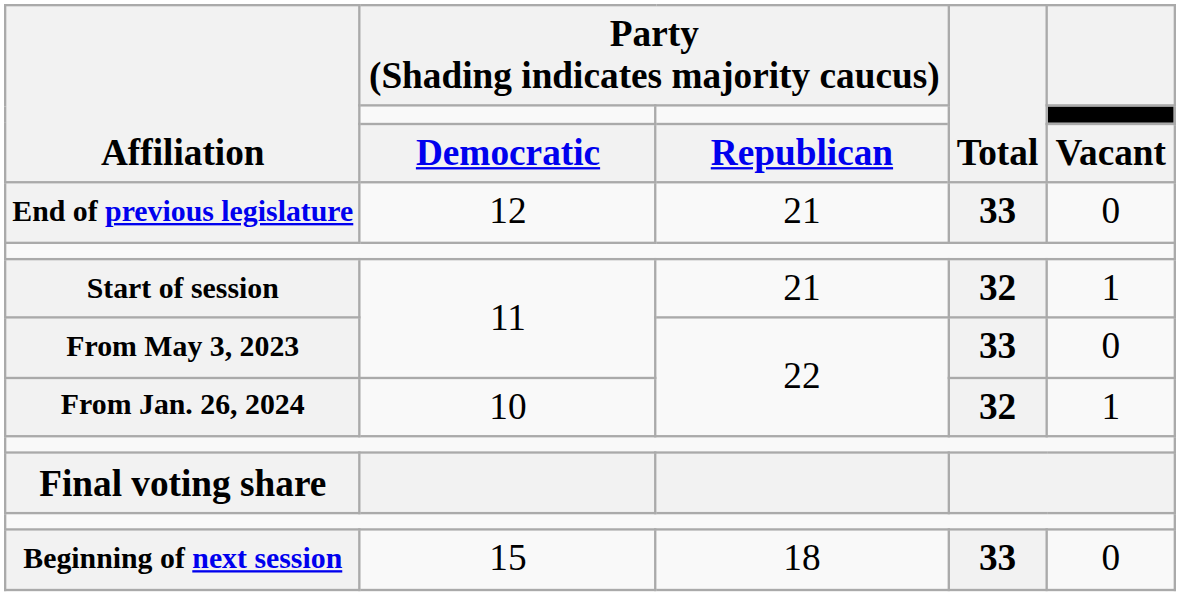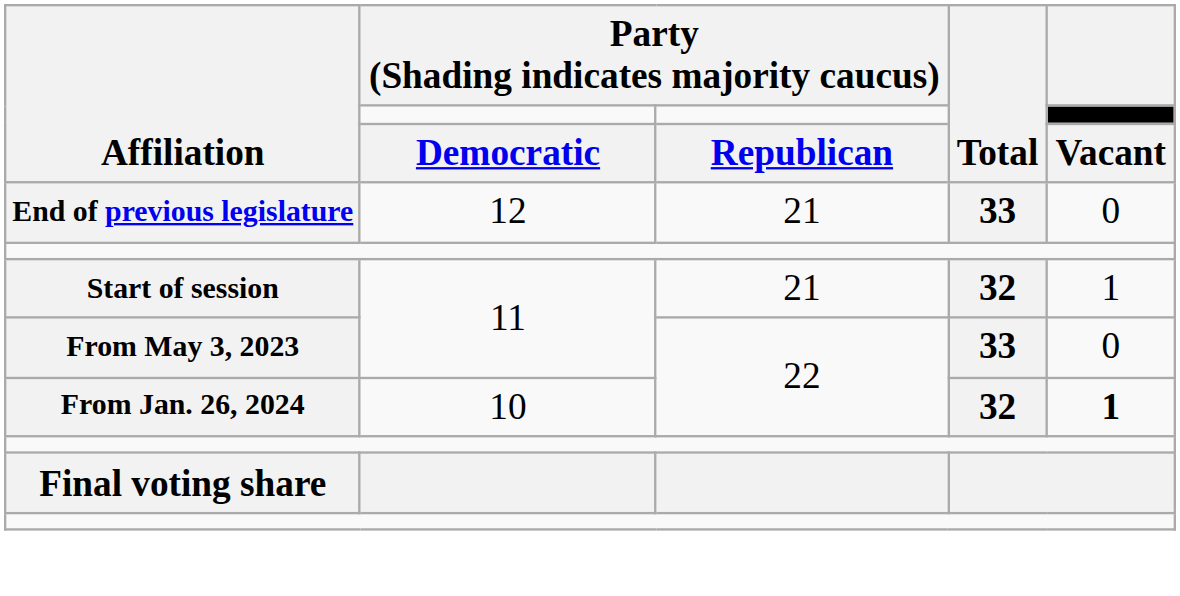(1111, 405) normal -> (1111, 405) bold
- row: (183, 558)
